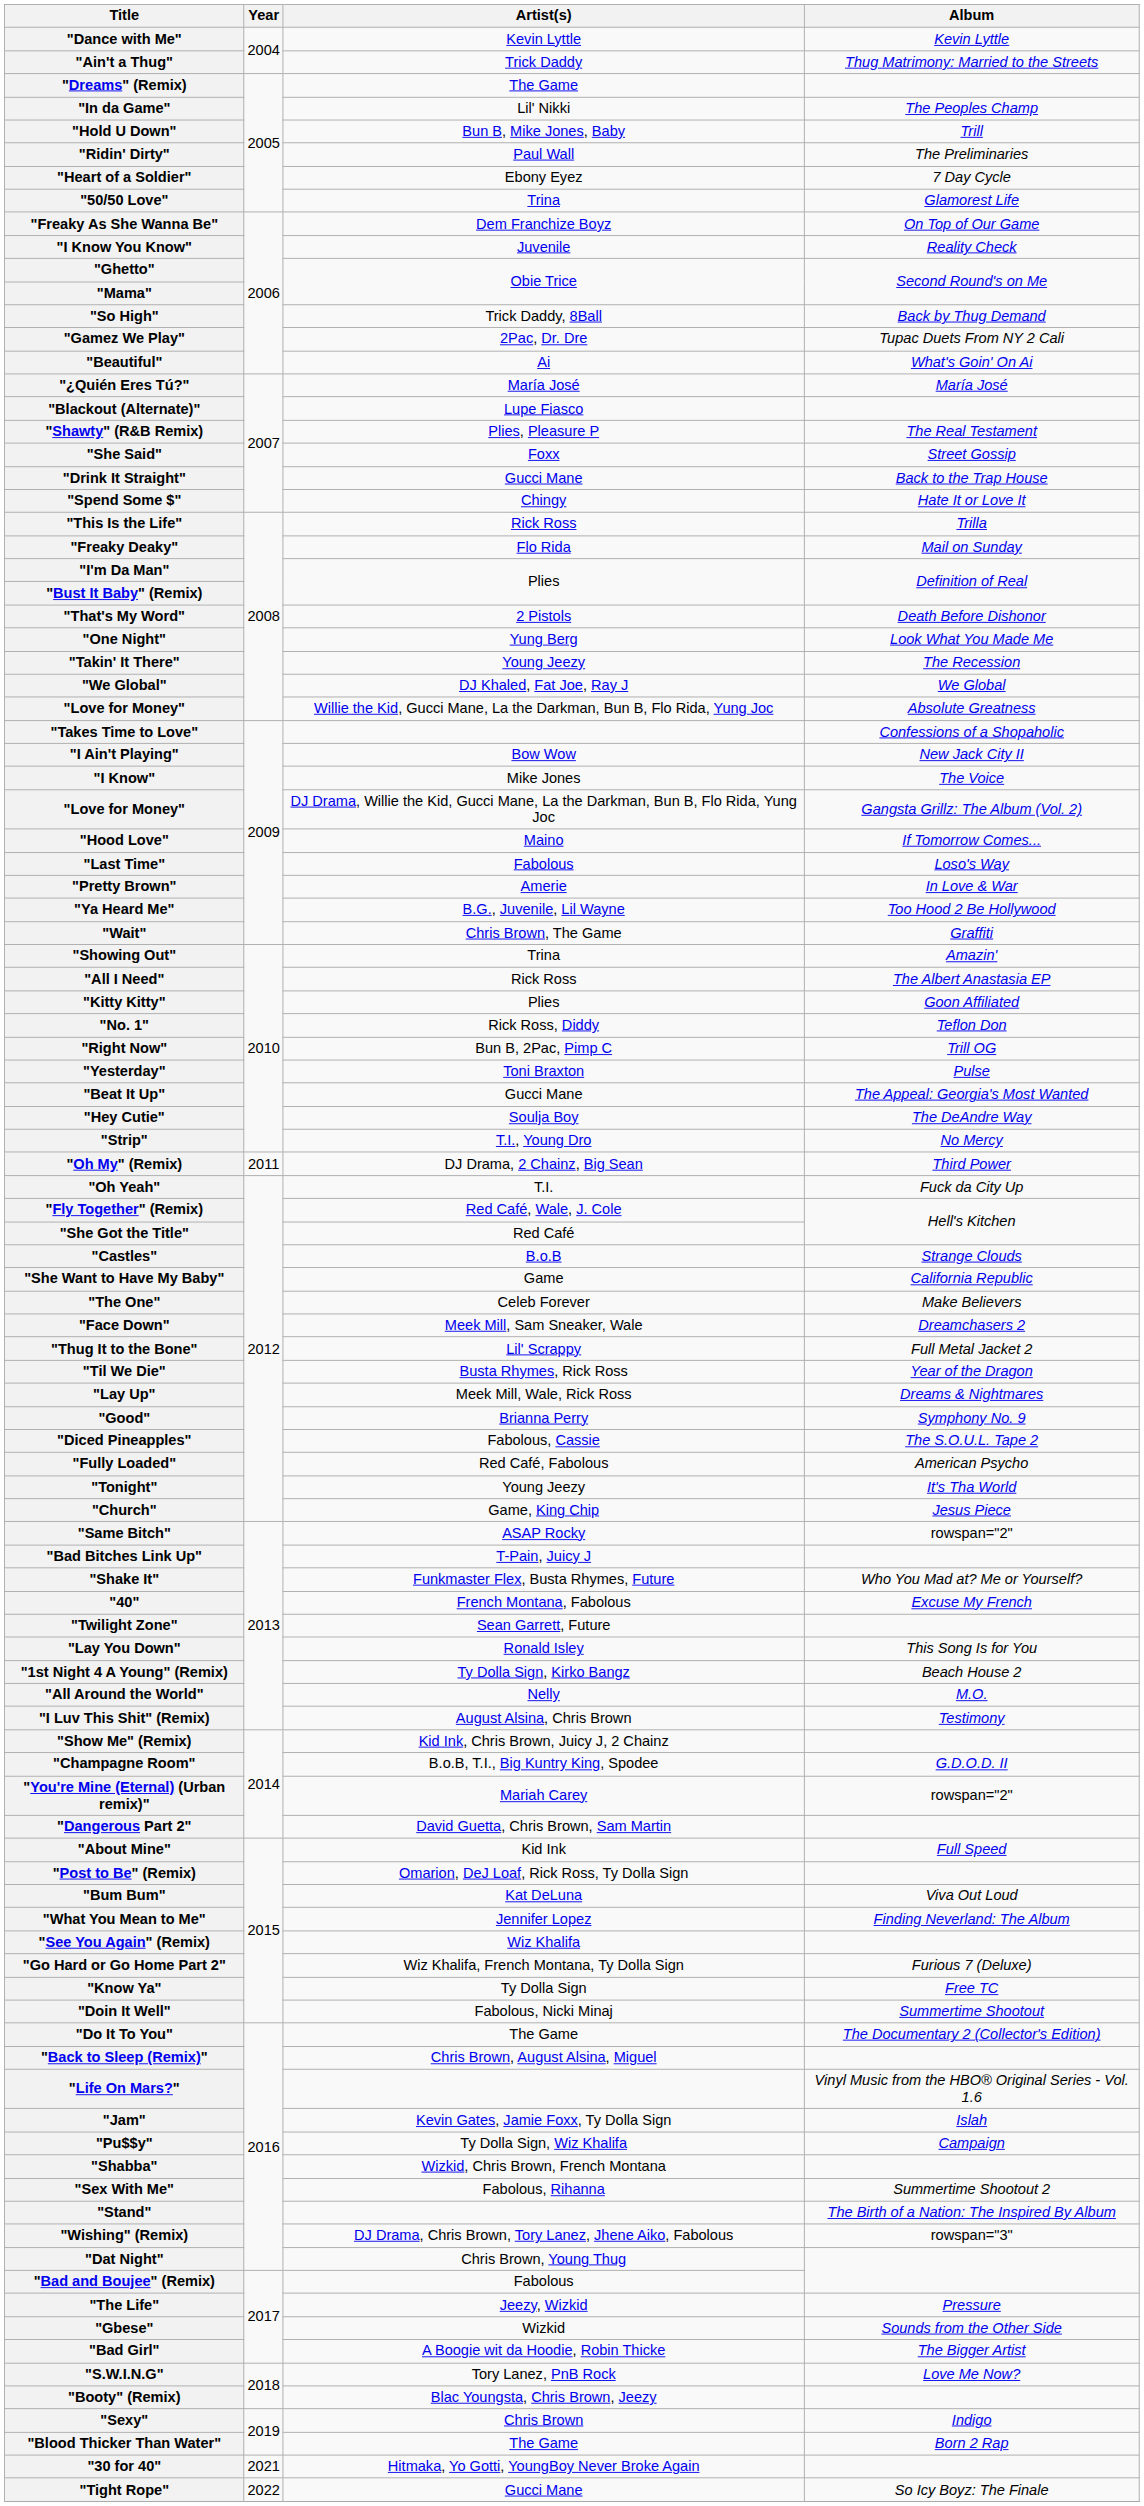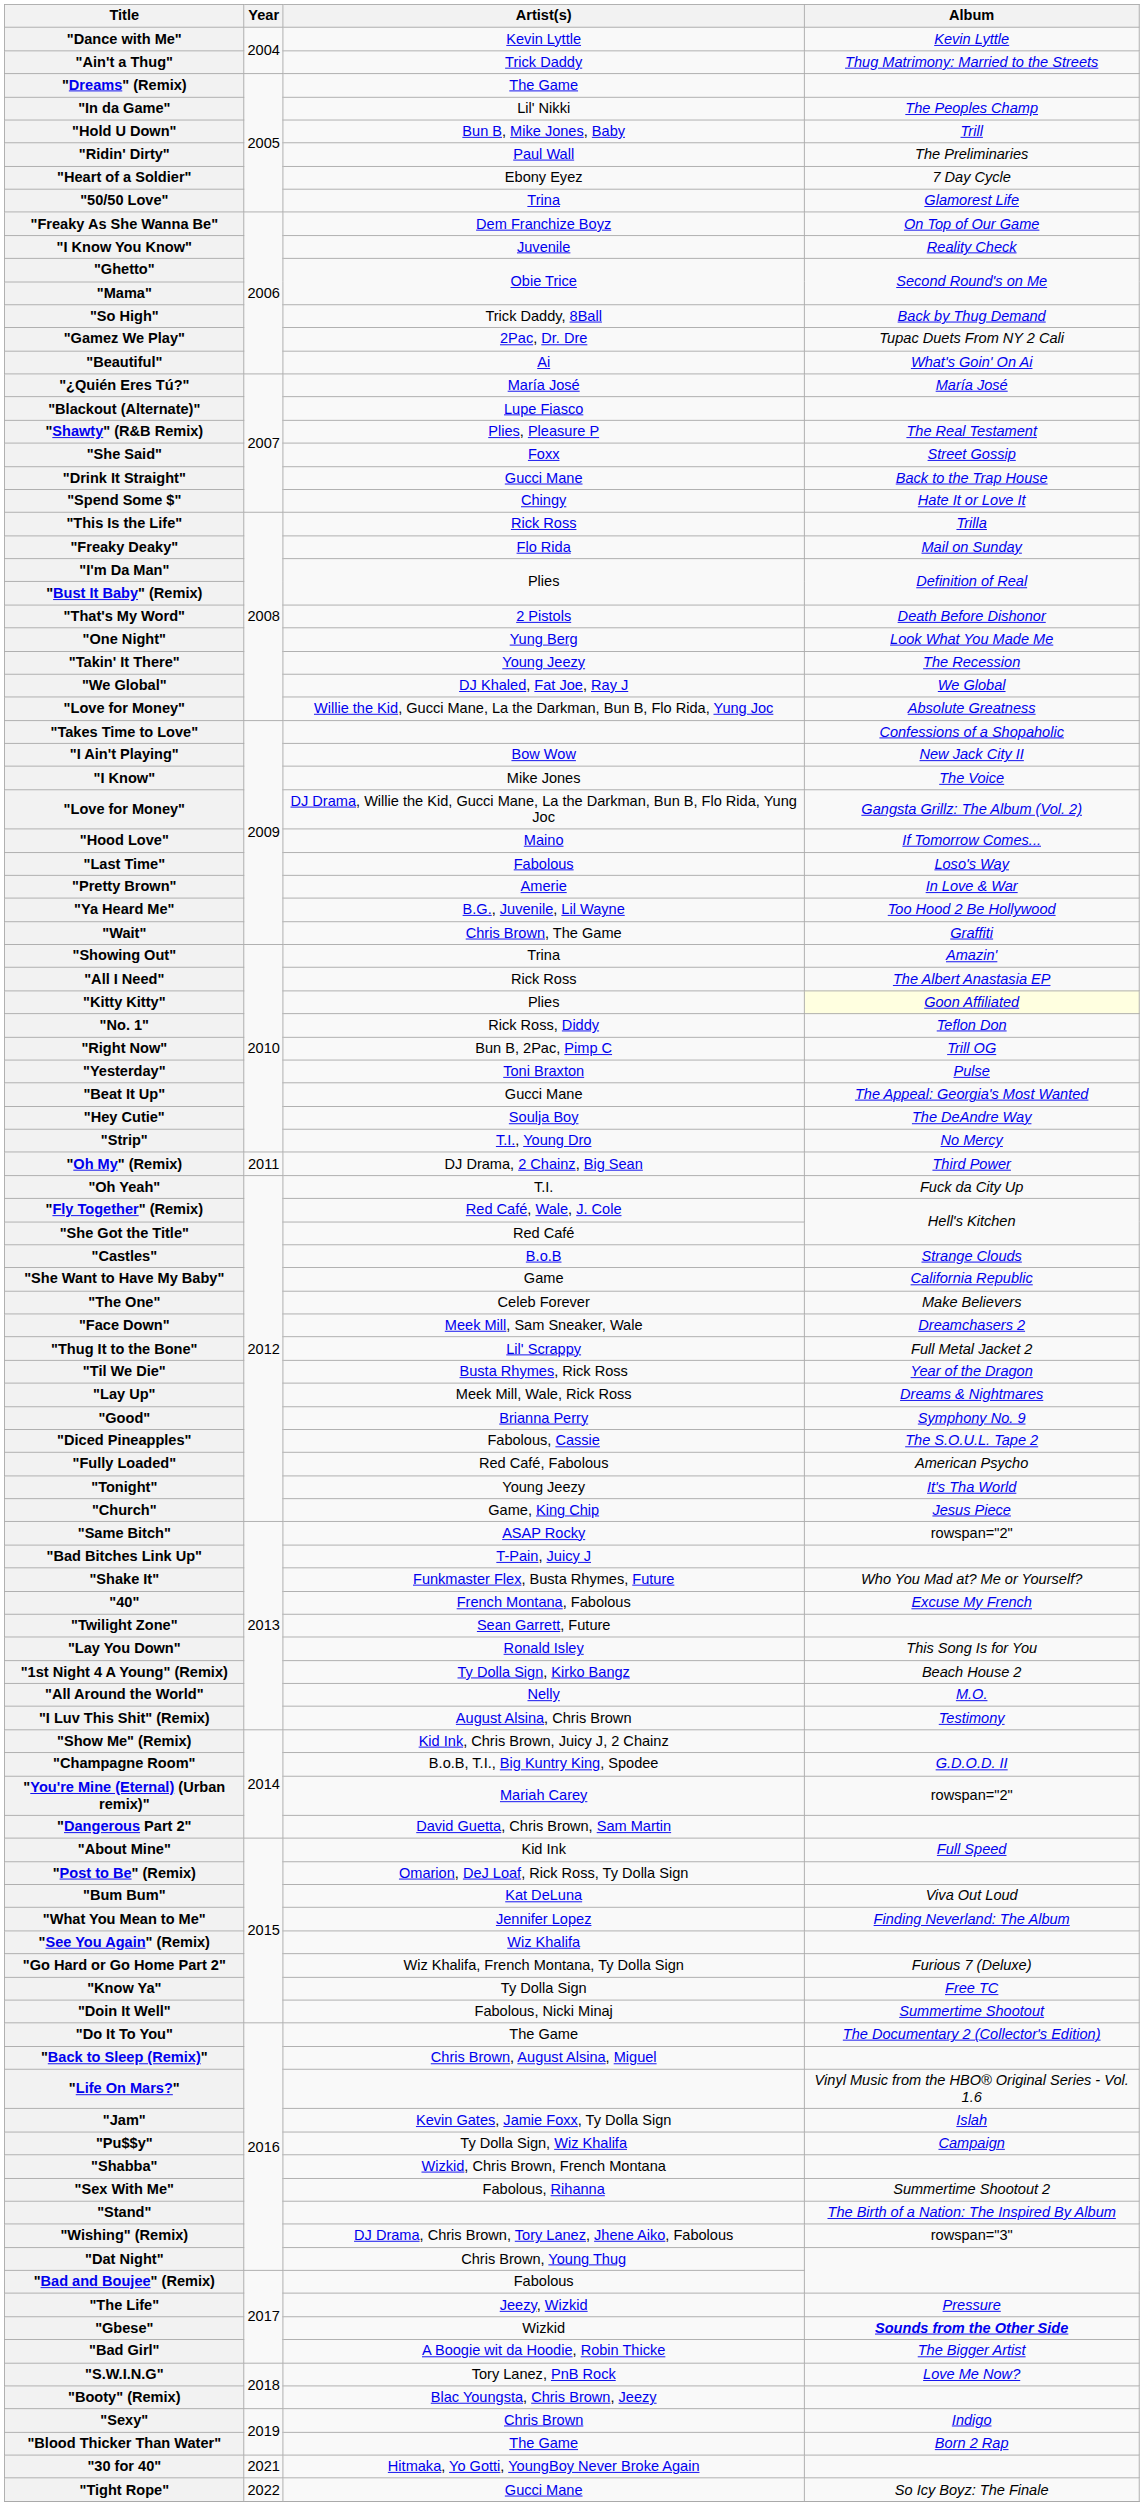(972, 1002) no background -> (972, 1002) lightyellow background
(972, 2328) normal -> (972, 2328) bold
